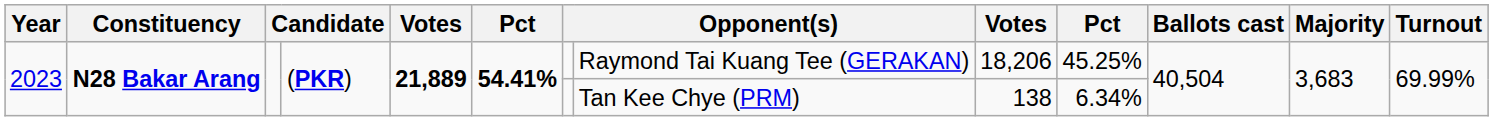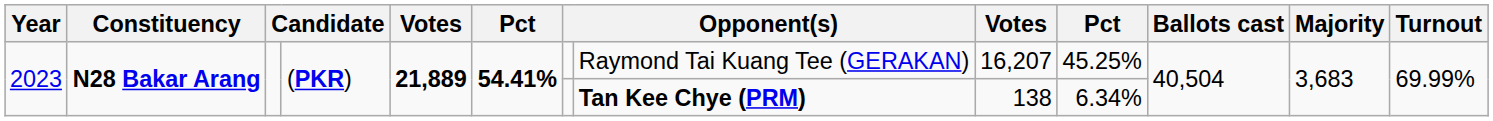(1016, 60) 18,206 -> (1016, 60) 16,207
(689, 97) normal -> (692, 97) bold
